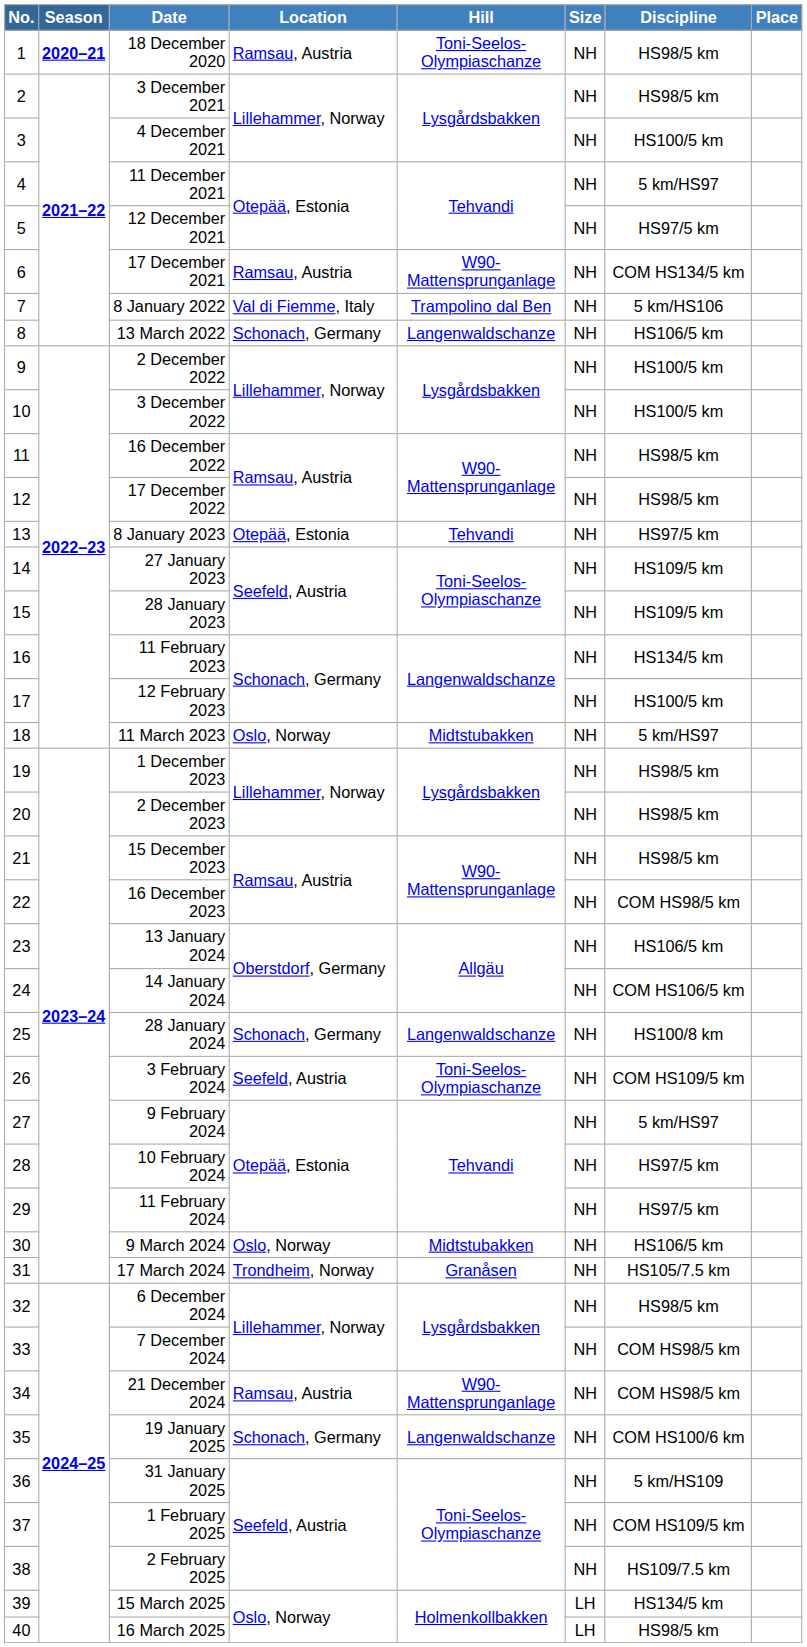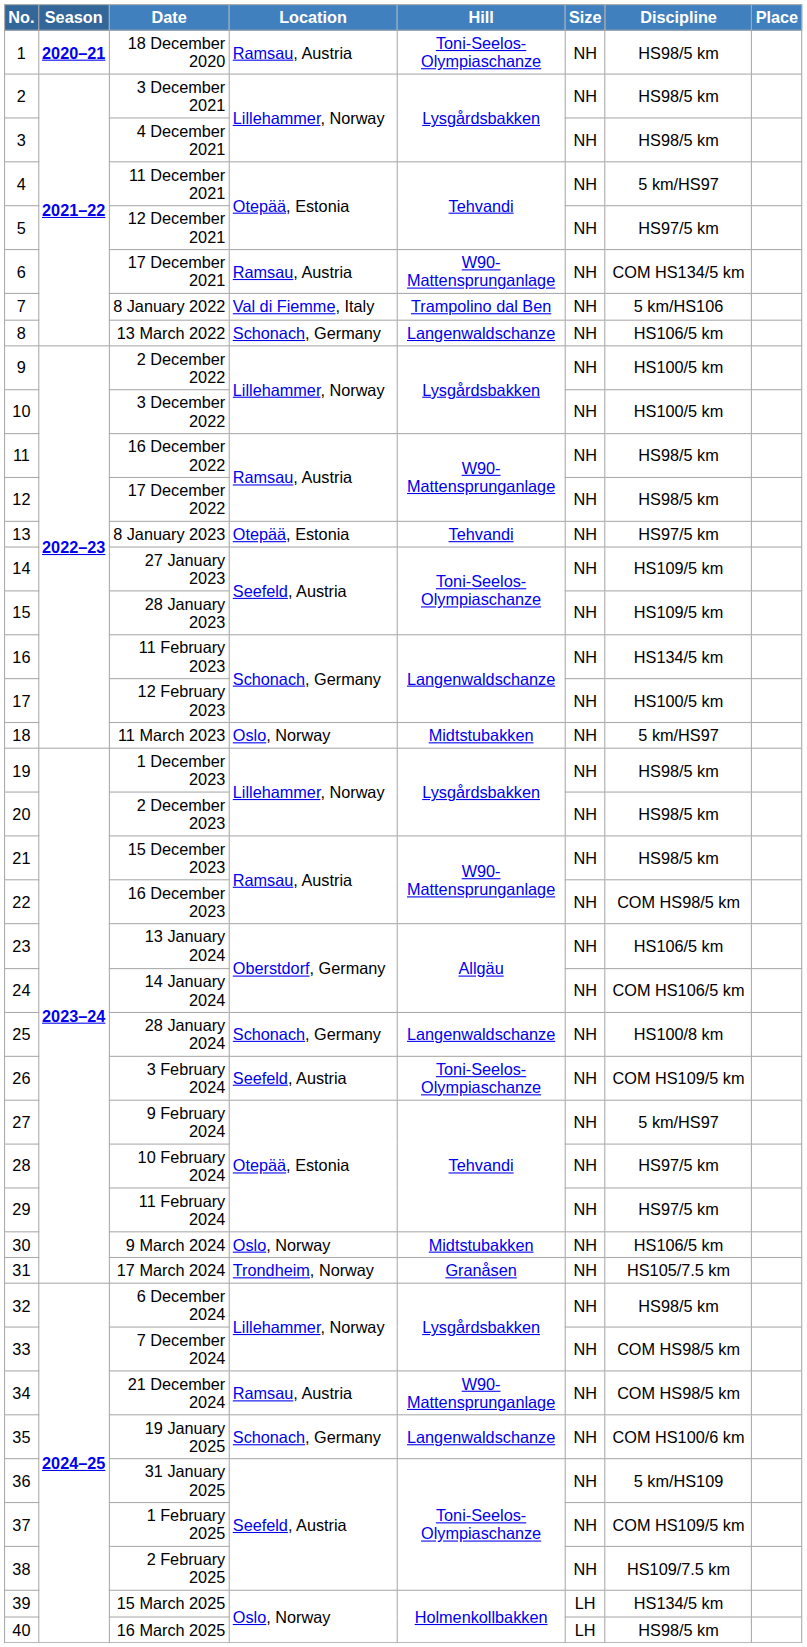(679, 140) HS100/5 km -> (679, 140) HS98/5 km
